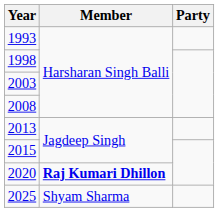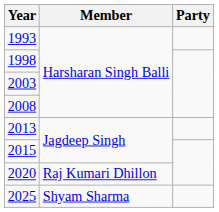(104, 173) bold -> (100, 173) normal
